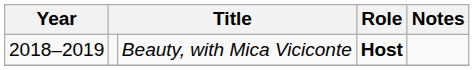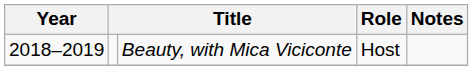(382, 49) bold -> (380, 49) normal
